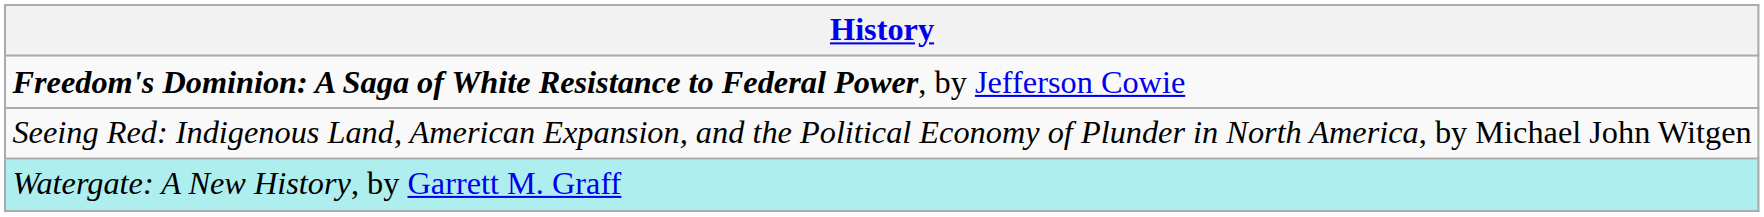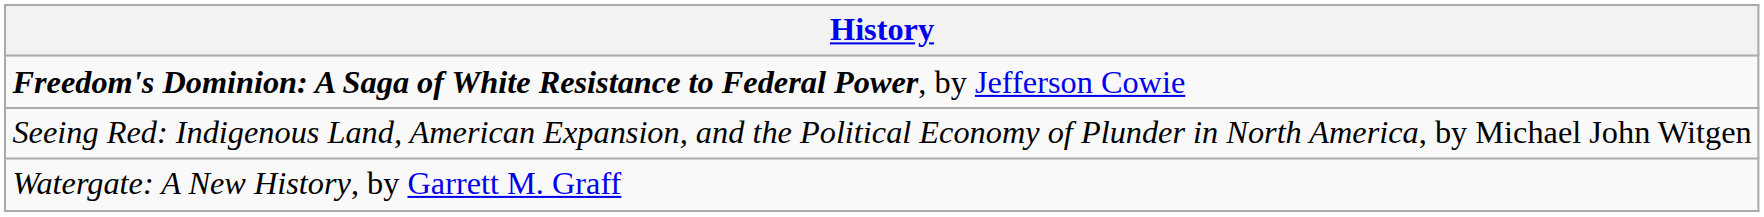(317, 183) paleturquoise background -> (317, 183) no background
